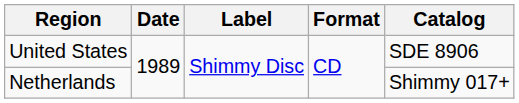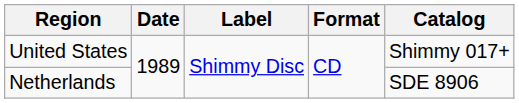(434, 51) SDE 8906 -> (449, 51) Shimmy 017+
(449, 82) Shimmy 017+ -> (434, 82) SDE 8906
